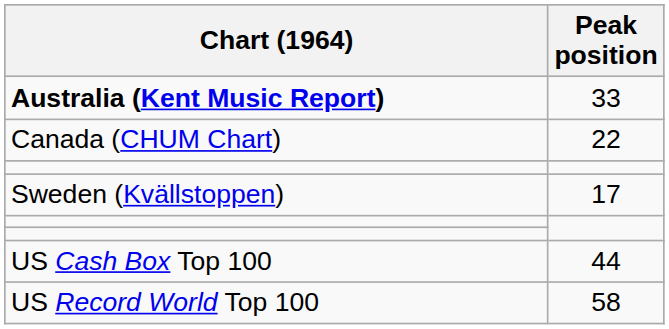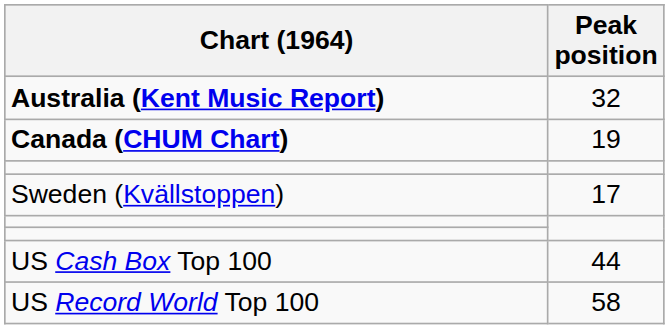(606, 97) 33 -> (606, 97) 32
(146, 139) normal -> (150, 139) bold
(606, 139) 22 -> (606, 139) 19
